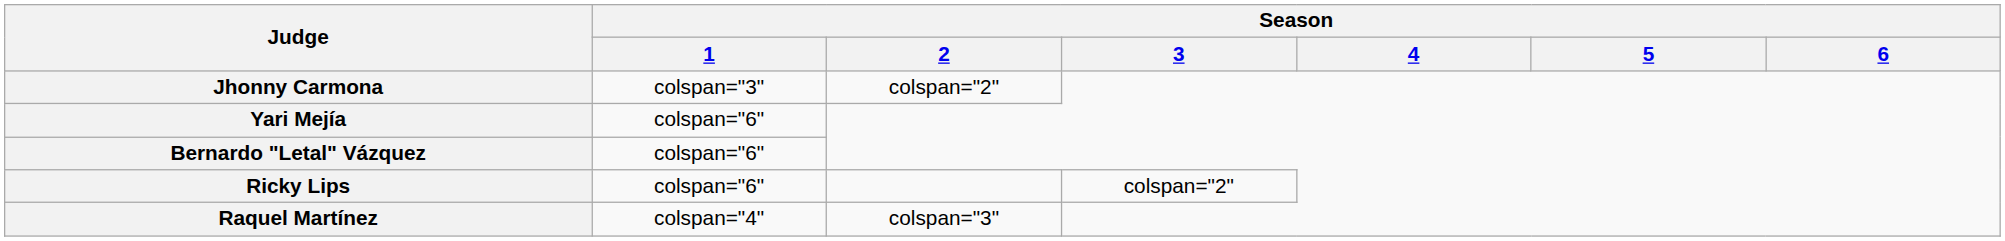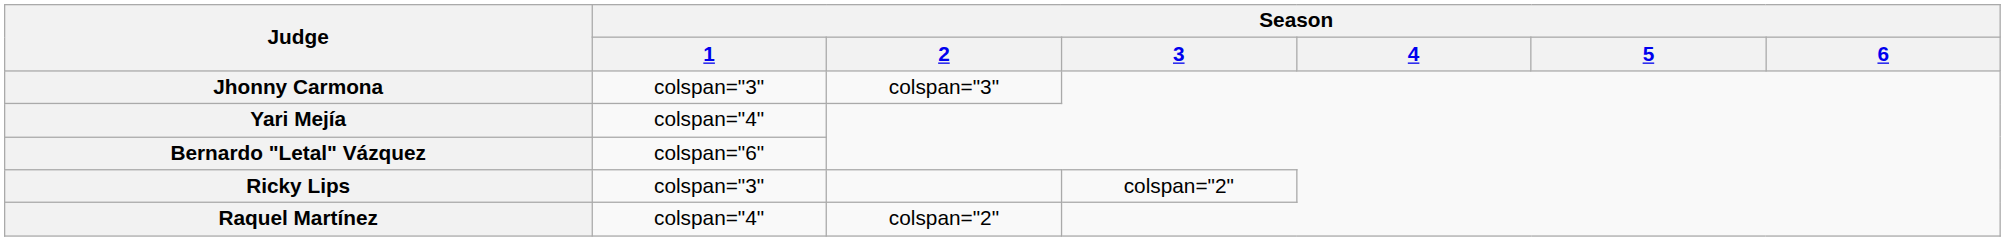(944, 86) colspan="2" -> (944, 86) colspan="3"
(709, 119) colspan="6" -> (709, 119) colspan="4"
(709, 185) colspan="6" -> (709, 185) colspan="3"
(944, 218) colspan="3" -> (944, 218) colspan="2"
